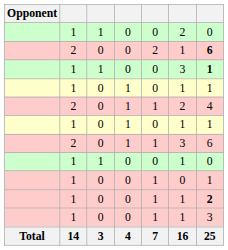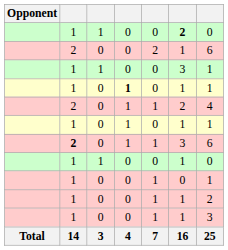(183, 32) normal -> (183, 32) bold
(210, 50) bold -> (210, 50) normal
(210, 69) bold -> (210, 69) normal
(128, 87) normal -> (128, 87) bold
(73, 143) normal -> (73, 143) bold
(210, 198) bold -> (210, 198) normal
